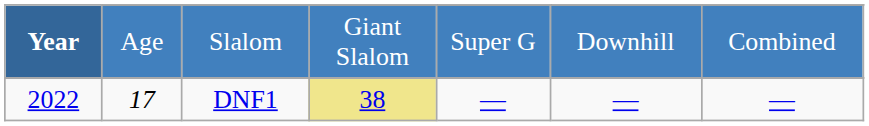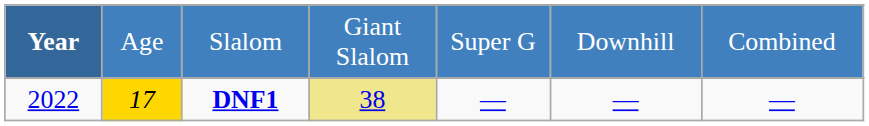(142, 99) no background -> (142, 99) gold background
(245, 99) normal -> (245, 99) bold
